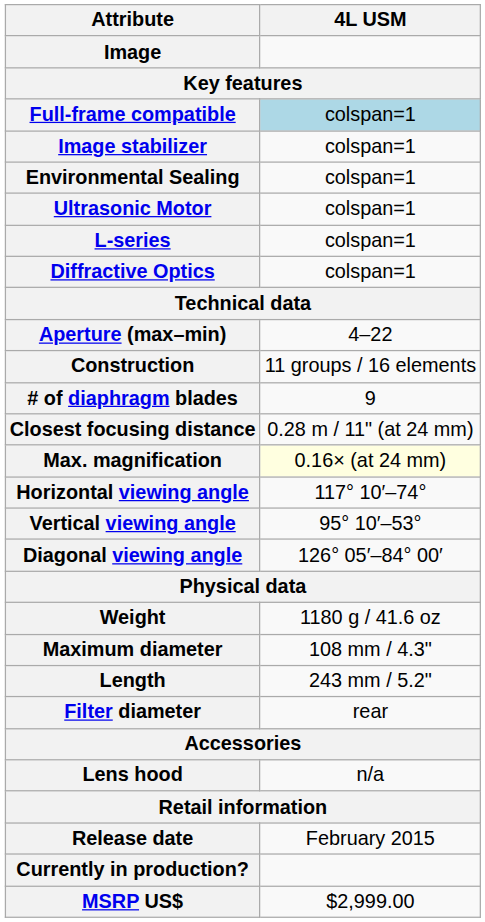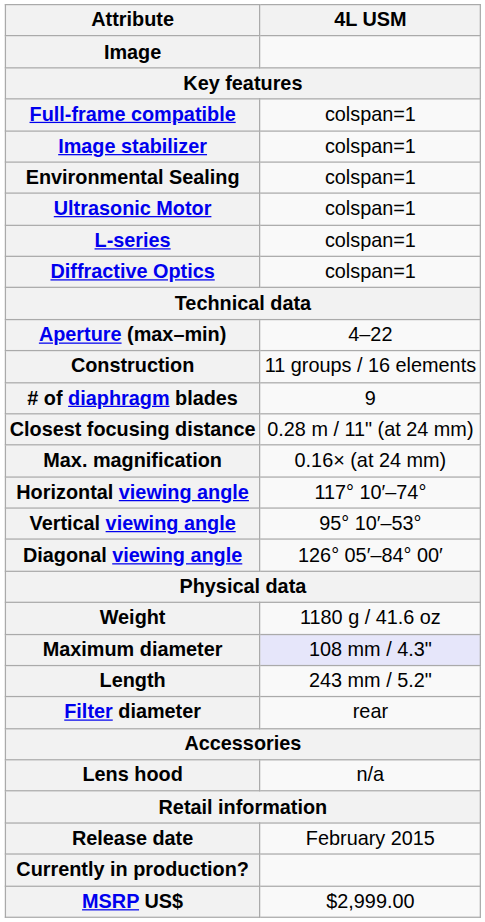(370, 114) lightblue background -> (370, 114) no background
(370, 460) lightyellow background -> (370, 460) no background
(370, 649) no background -> (370, 649) lavender background
